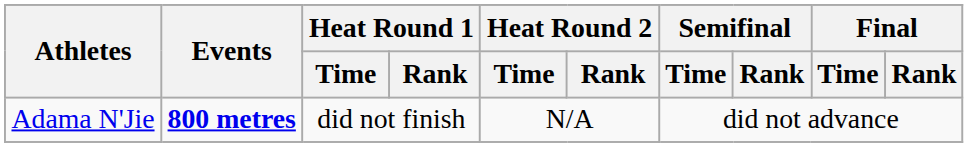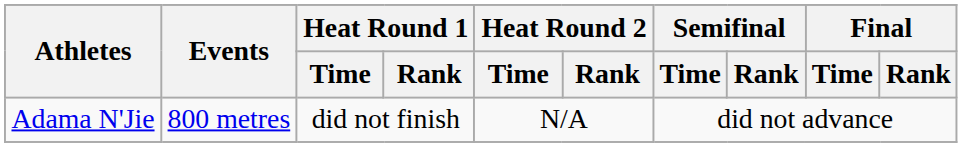(232, 119) bold -> (229, 119) normal
